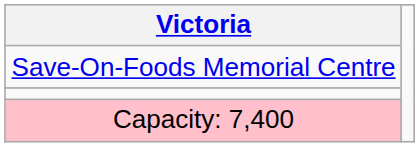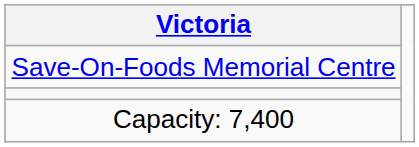(204, 119) pink background -> (204, 119) no background
